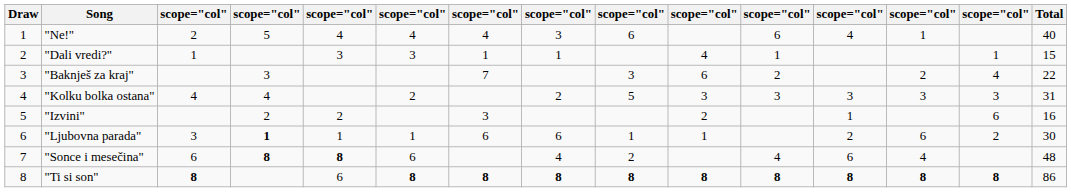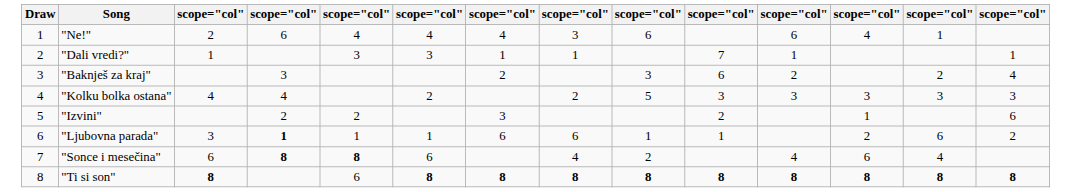- column: (1049, 14)
(267, 34) 5 -> (284, 34) 6
(704, 55) 4 -> (721, 55) 7
(485, 75) 7 -> (502, 75) 2
